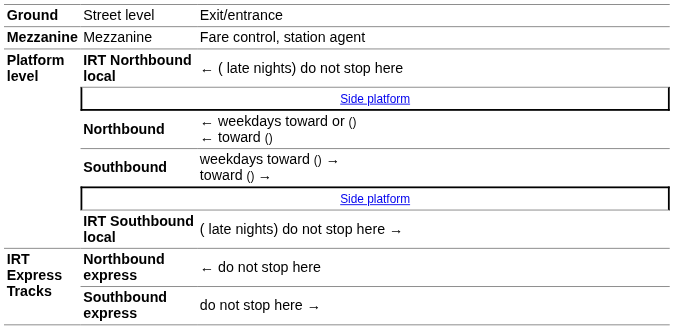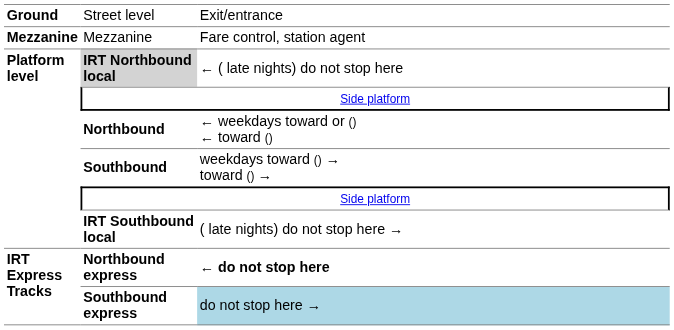(137, 68) no background -> (137, 68) lightgrey background
(260, 267) normal -> (265, 267) bold
(260, 305) no background -> (260, 305) lightblue background
